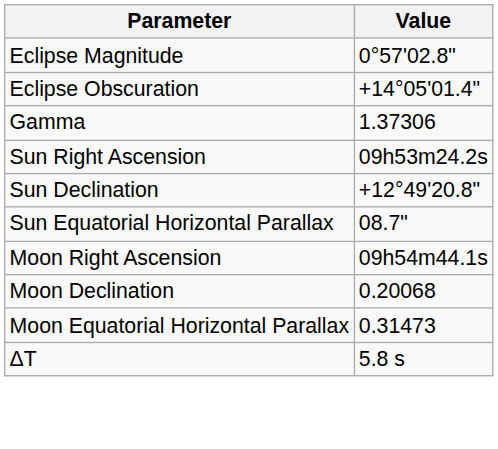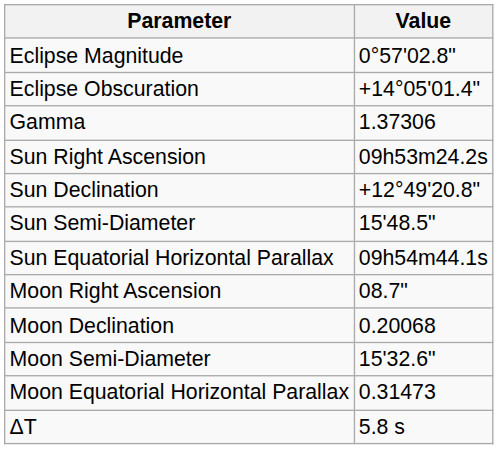+ row: (102, 223)
(383, 223) 08.7" -> (423, 257) 09h54m44.1s
(423, 257) 09h54m44.1s -> (383, 291) 08.7"
+ row: (110, 358)
